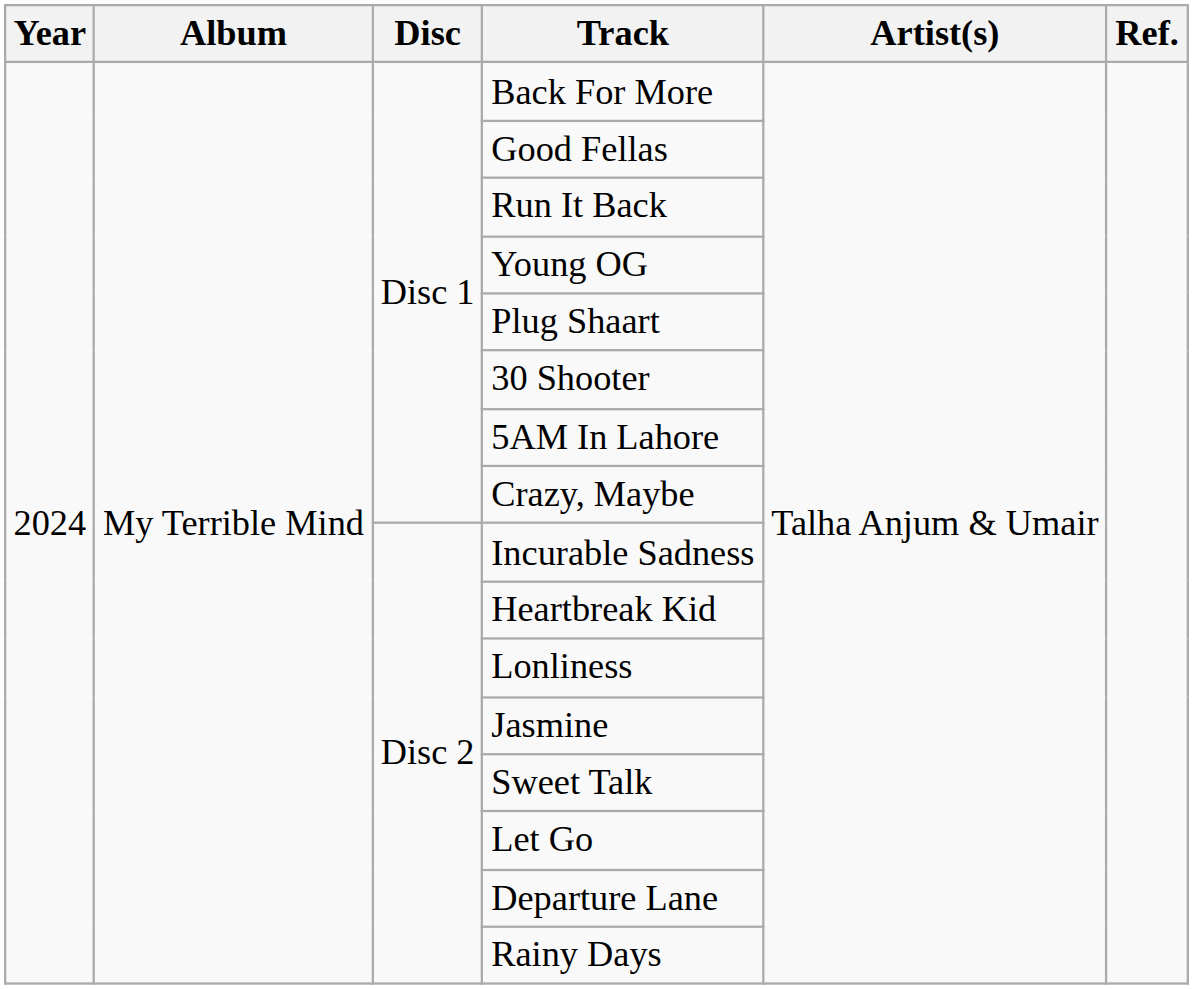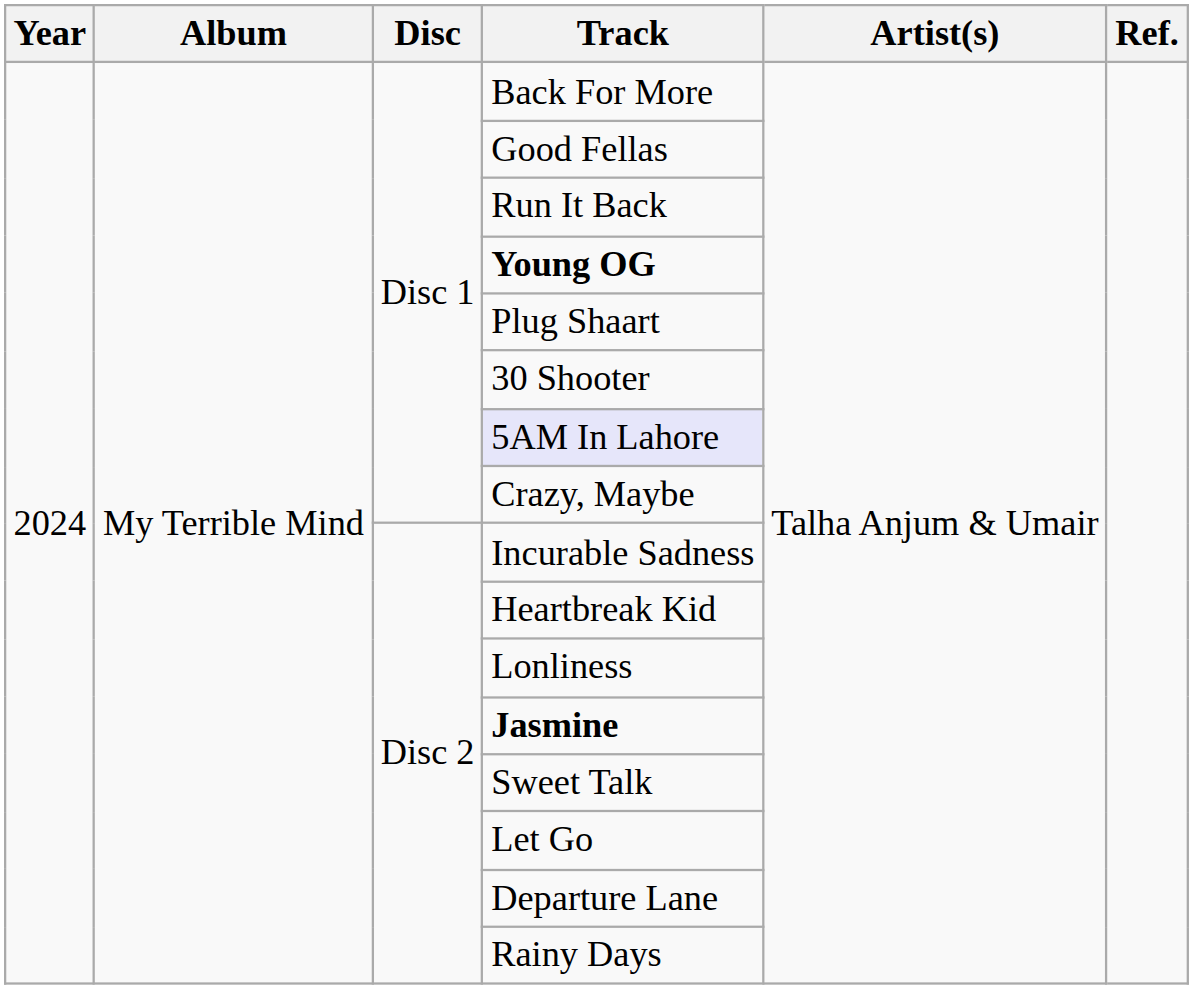(570, 263) normal -> (574, 263) bold
(605, 436) no background -> (605, 436) lavender background
(550, 724) normal -> (555, 724) bold
